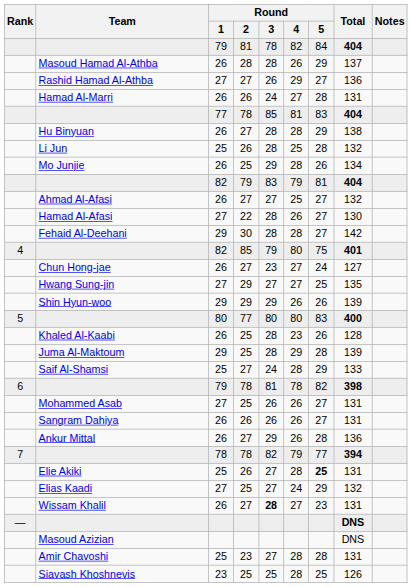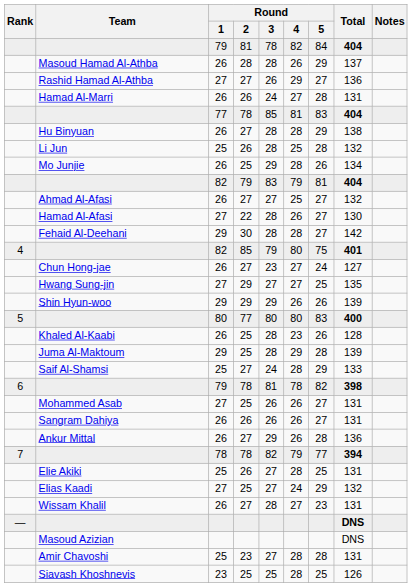(321, 472) bold -> (321, 472) normal
(271, 506) bold -> (271, 506) normal
